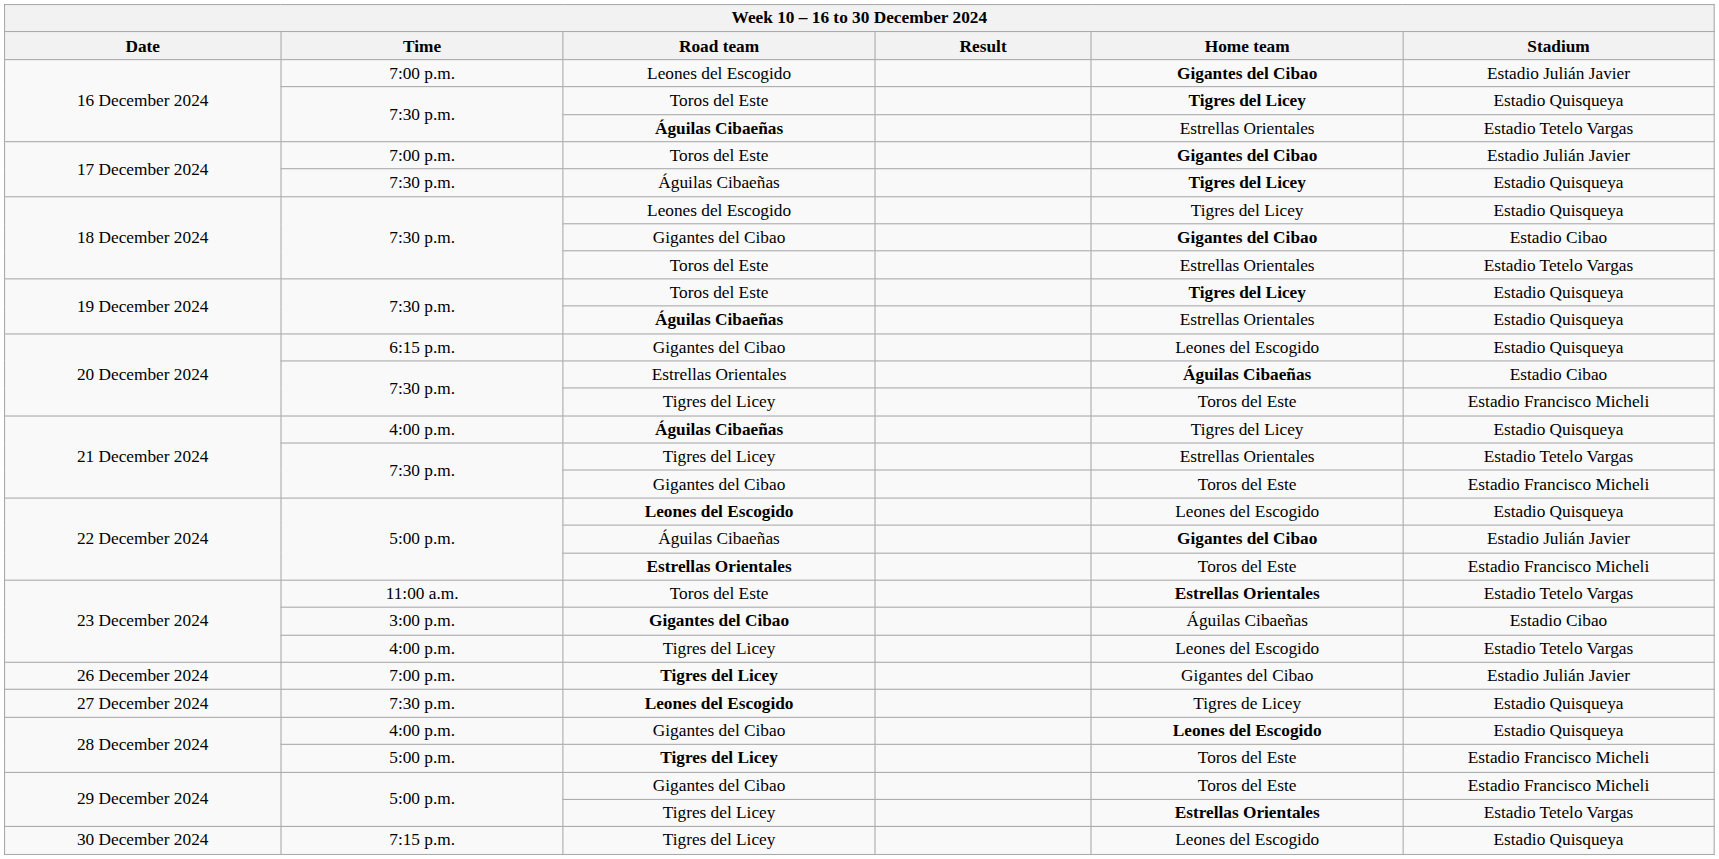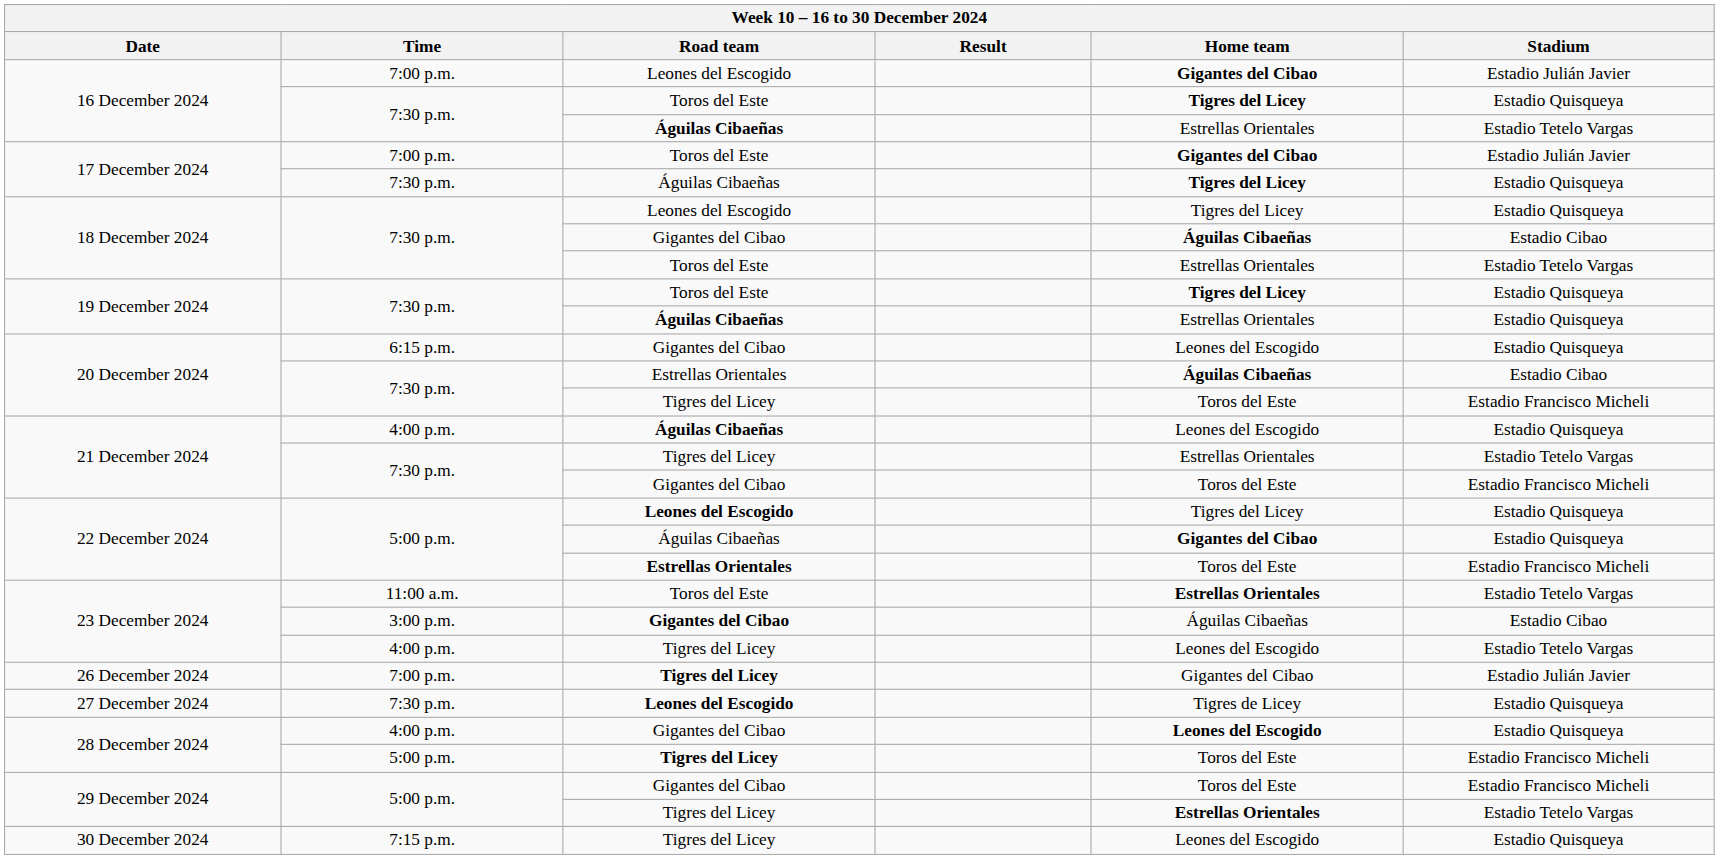(1247, 237) Gigantes del Cibao -> (1247, 237) Águilas Cibaeñas
(1247, 429) Tigres del Licey -> (1247, 429) Leones del Escogido
(1247, 511) Leones del Escogido -> (1247, 511) Tigres del Licey
(1558, 538) Estadio Julián Javier -> (1558, 538) Estadio Quisqueya
